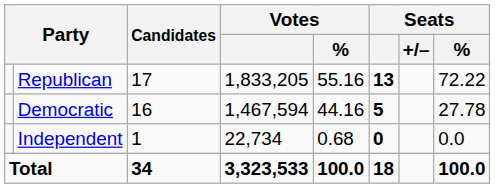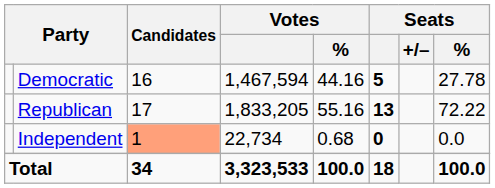rows swapped: (65, 79) <-> (65, 109)
(136, 139) no background -> (136, 139) lightsalmon background
